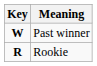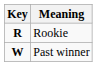rows swapped: (51, 52) <-> (61, 33)
